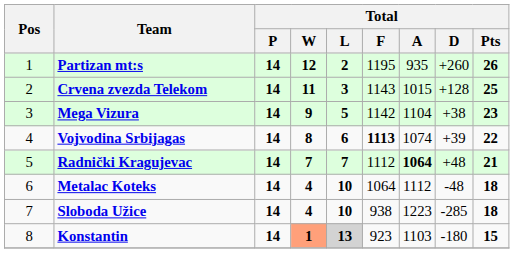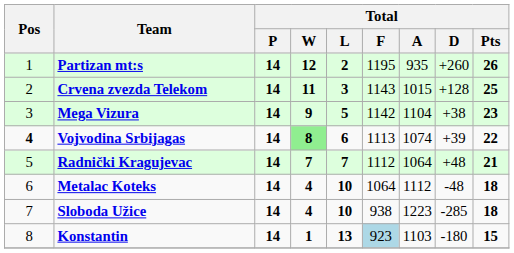(29, 138) normal -> (29, 138) bold
(309, 138) no background -> (309, 138) lightgreen background
(381, 138) bold -> (381, 138) normal
(417, 162) bold -> (417, 162) normal
(309, 235) lightsalmon background -> (309, 235) no background
(345, 235) lightgrey background -> (345, 235) no background
(381, 235) no background -> (381, 235) lightblue background
